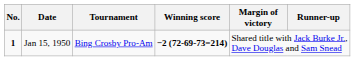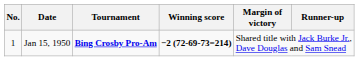(13, 43) bold -> (13, 43) normal
(114, 43) normal -> (116, 43) bold
